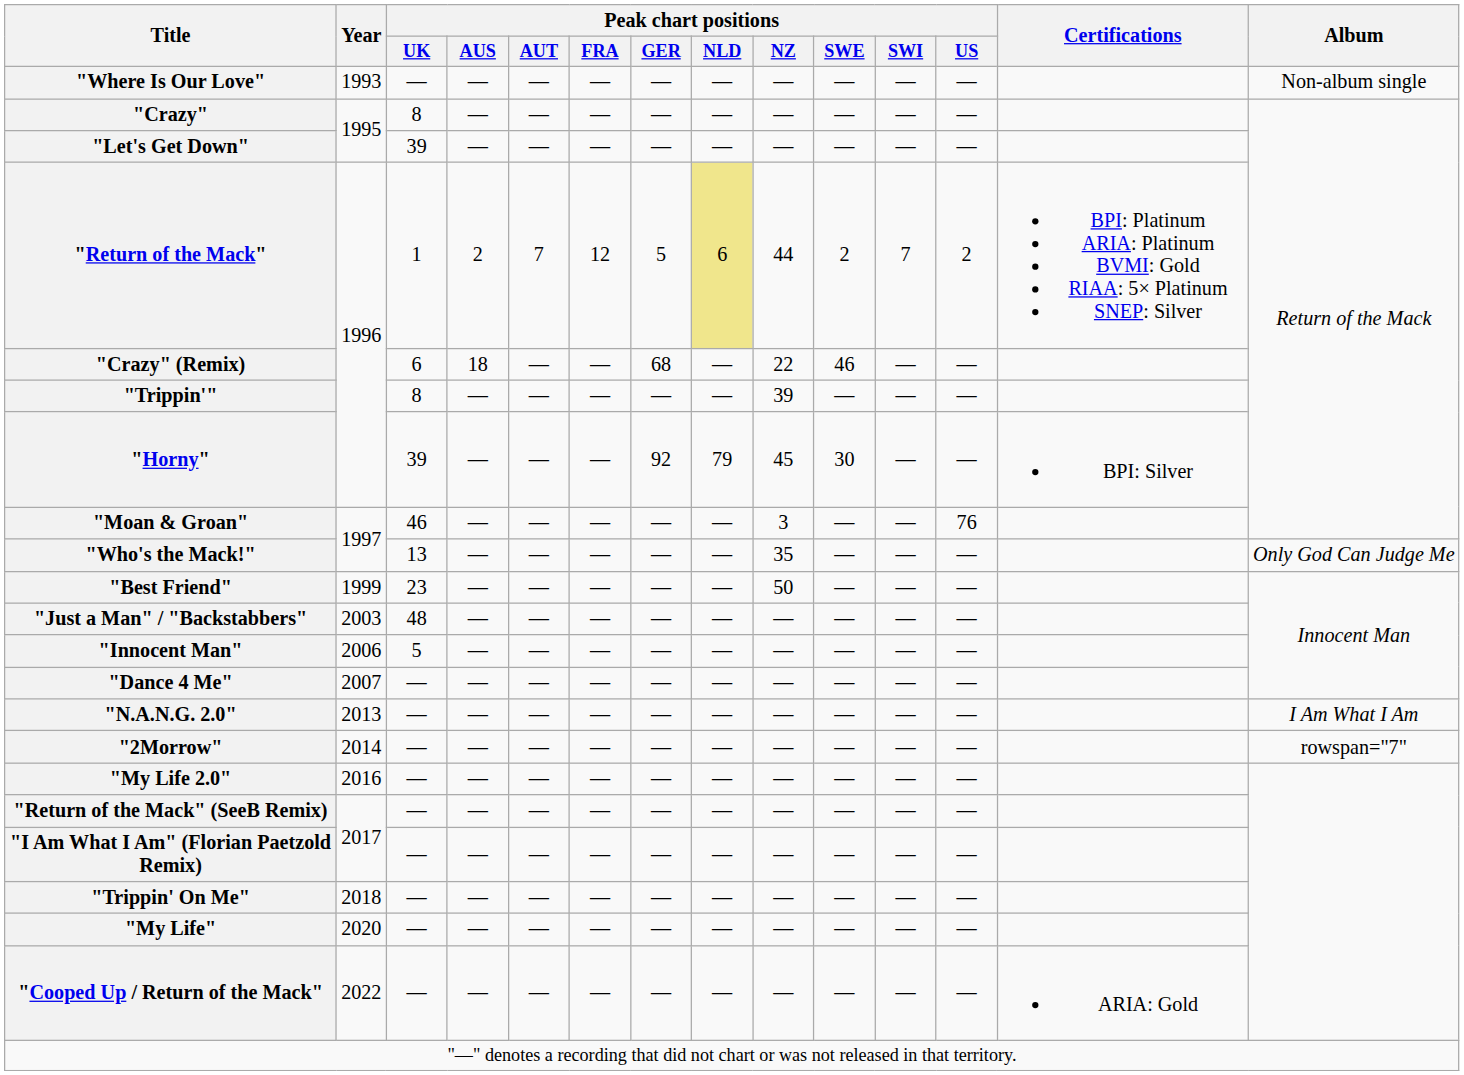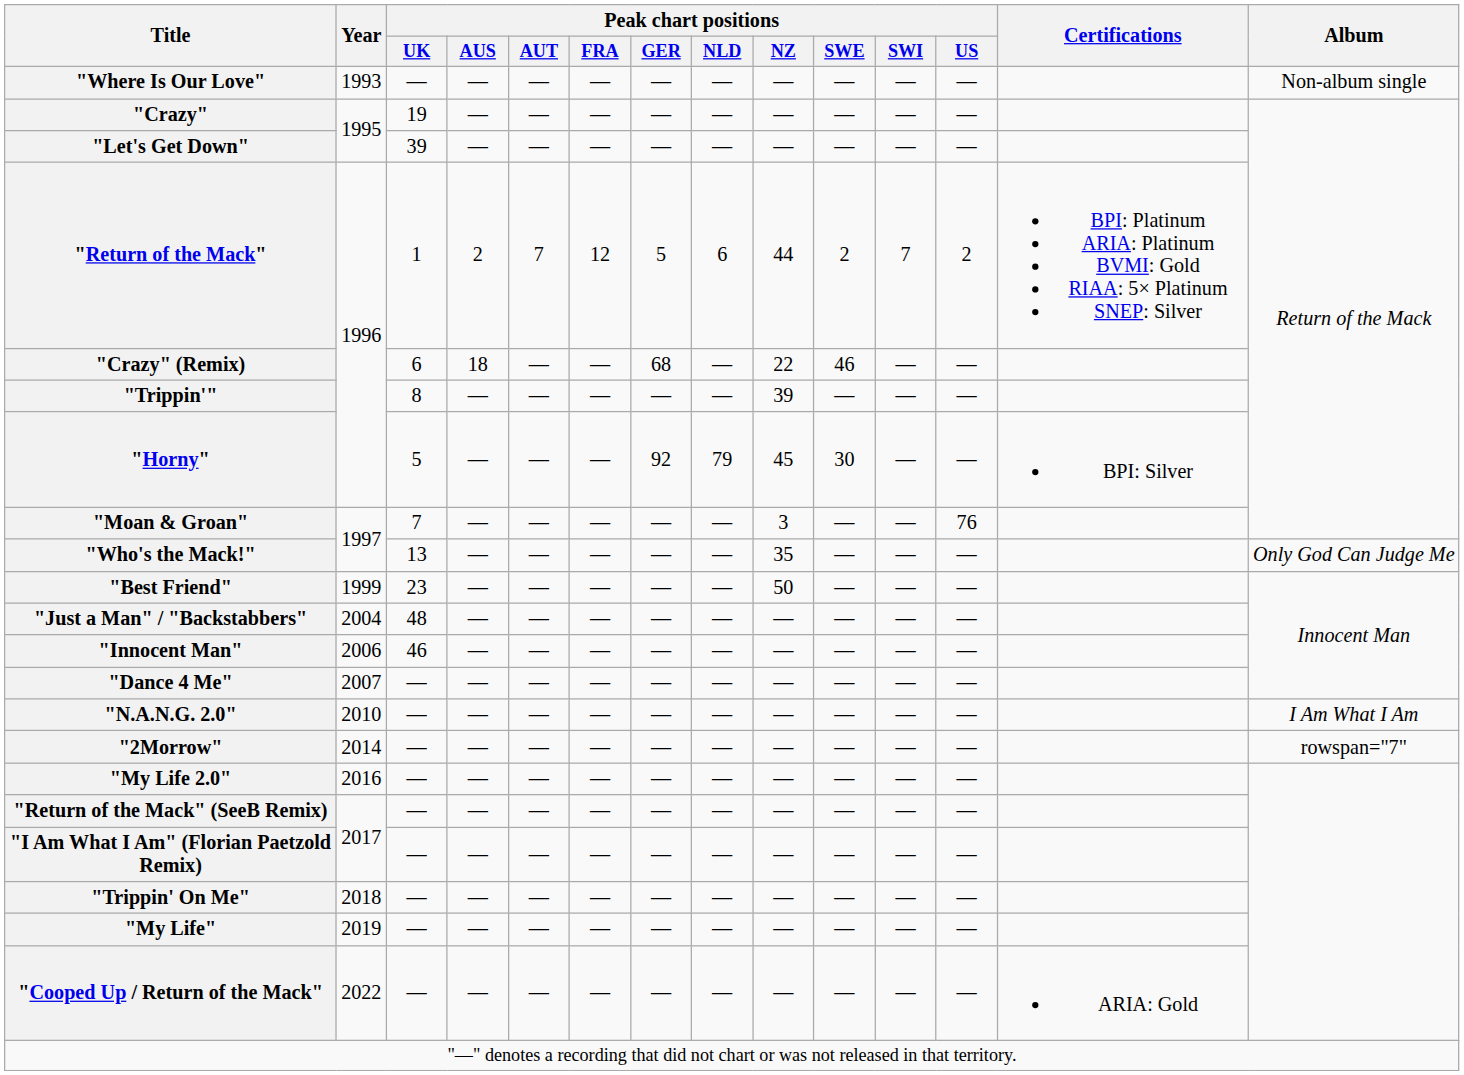(417, 114) 8 -> (417, 114) 19
(722, 255) khaki background -> (722, 255) no background
(417, 459) 39 -> (417, 459) 5
(417, 522) 46 -> (417, 522) 7
(361, 618) 2003 -> (361, 618) 2004
(417, 650) 5 -> (417, 650) 46
(361, 714) 2013 -> (361, 714) 2010
(361, 929) 2020 -> (361, 929) 2019
